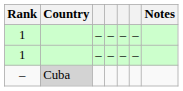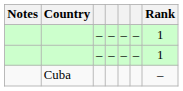columns swapped: (22, 14) <-> (160, 14)
(57, 75) lightgrey background -> (57, 75) no background
